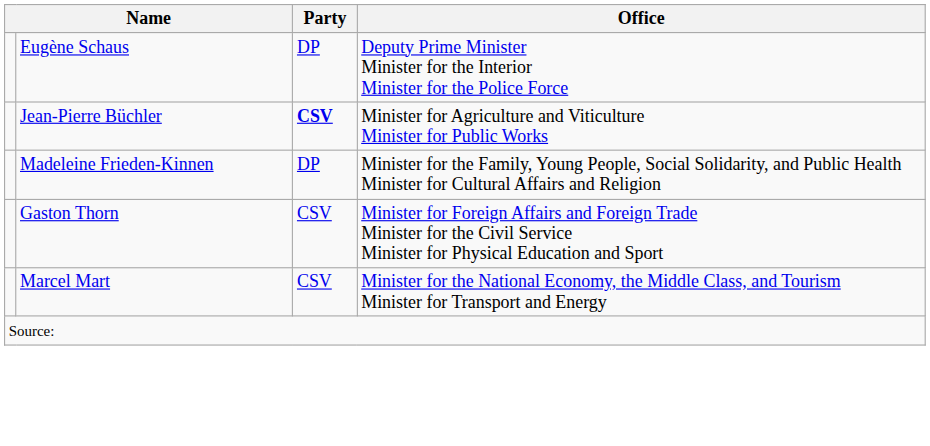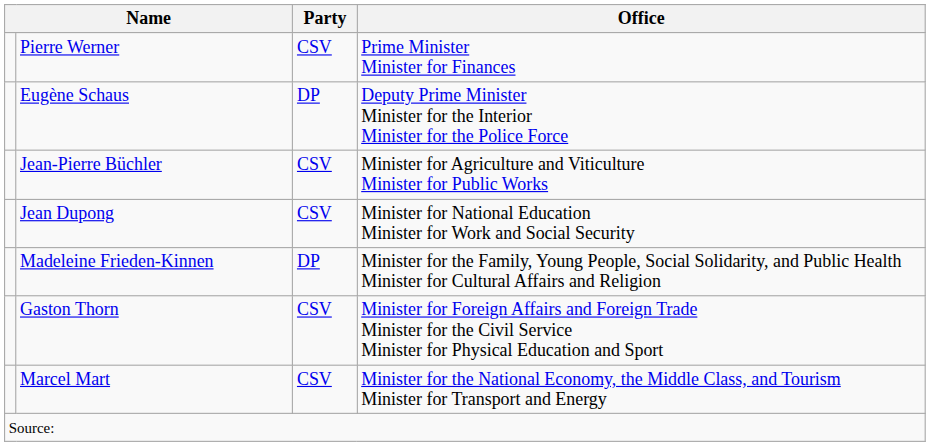+ row: (70, 47)
(315, 115) bold -> (314, 164) normal
+ row: (67, 213)
